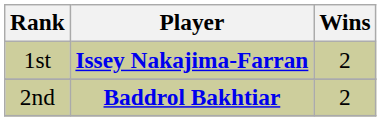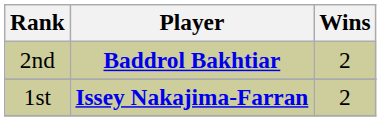rows swapped: (37, 60) <-> (37, 97)
